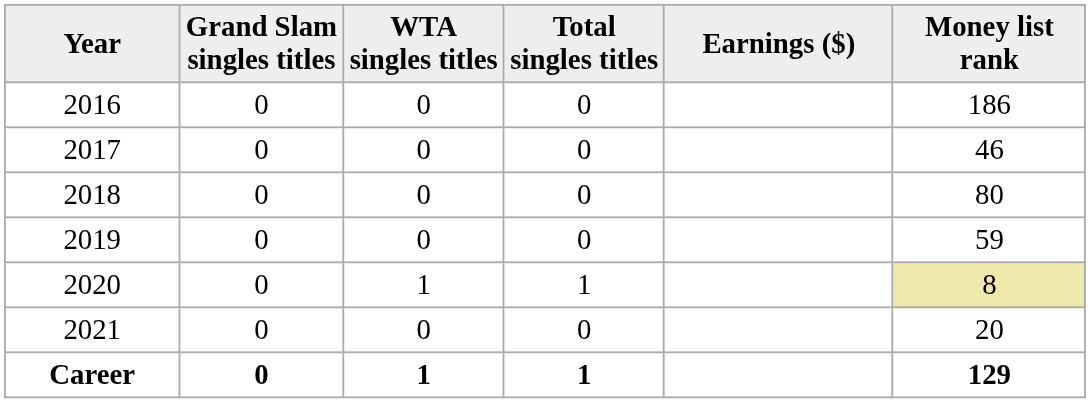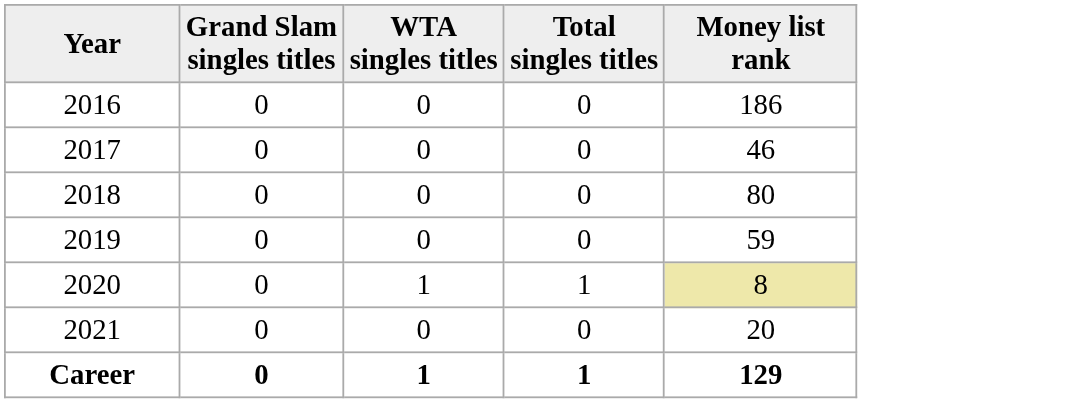- column: (779, 43)
